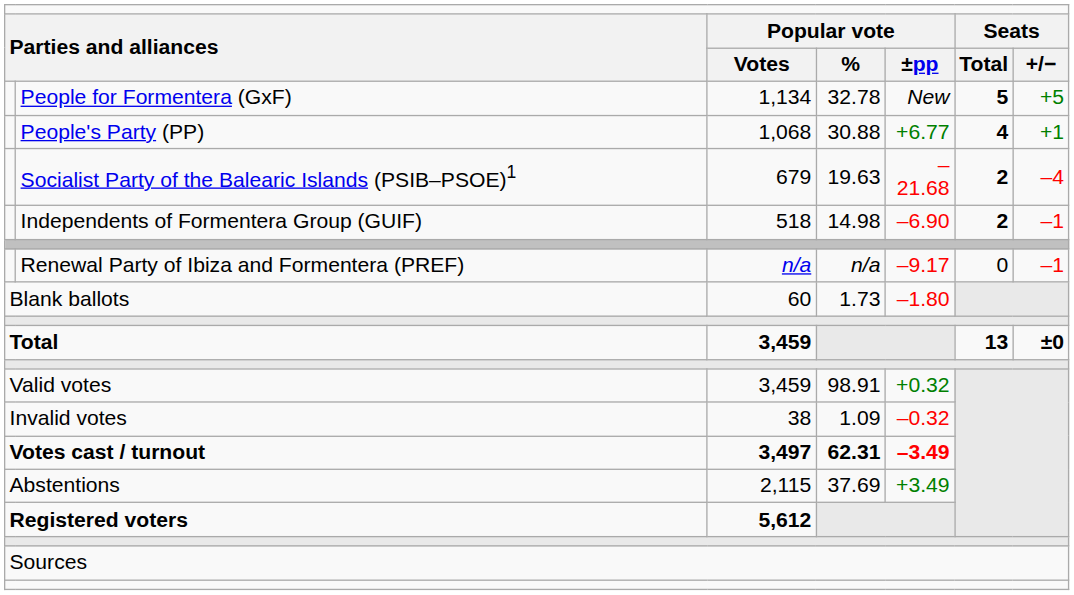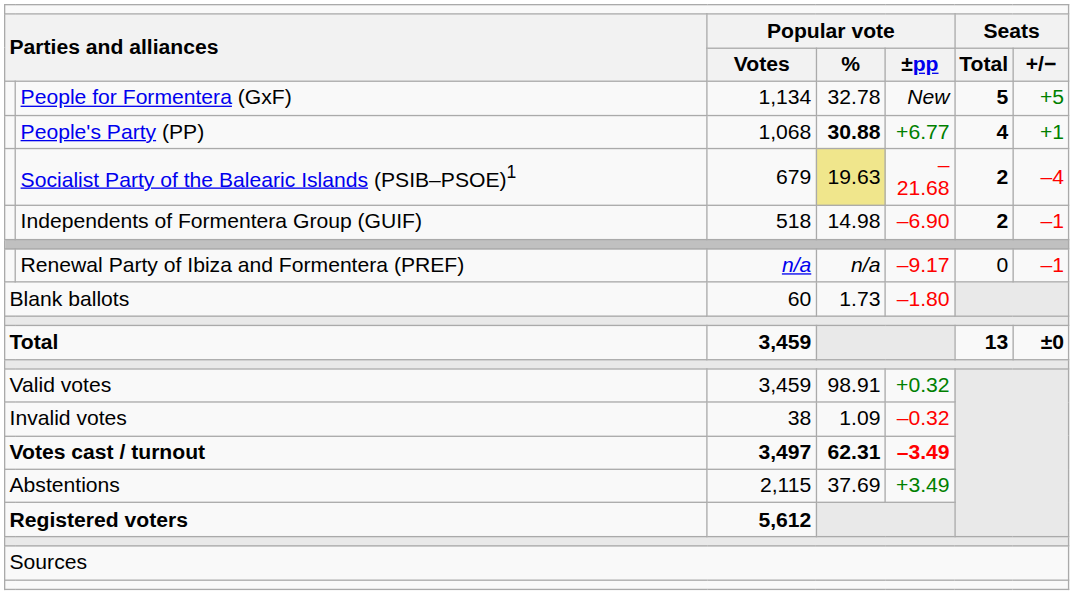(854, 131) normal -> (854, 131) bold
(854, 176) no background -> (854, 176) khaki background
